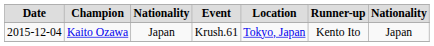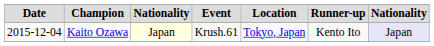(162, 32) no background -> (162, 32) lightyellow background
(399, 32) no background -> (399, 32) lavender background
